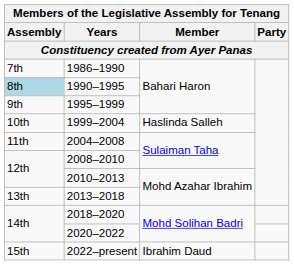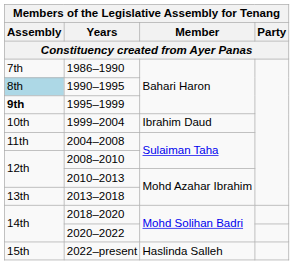(15, 104) normal -> (16, 104) bold
(183, 123) Haslinda Salleh -> (177, 123) Ibrahim Daud
(177, 251) Ibrahim Daud -> (183, 251) Haslinda Salleh
